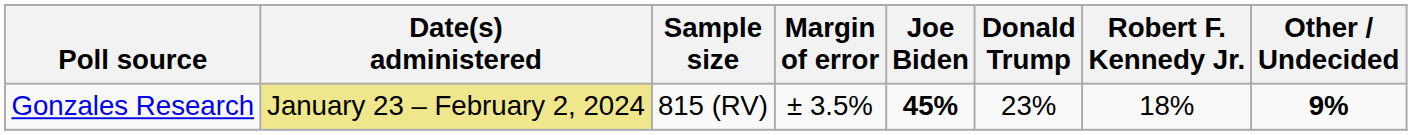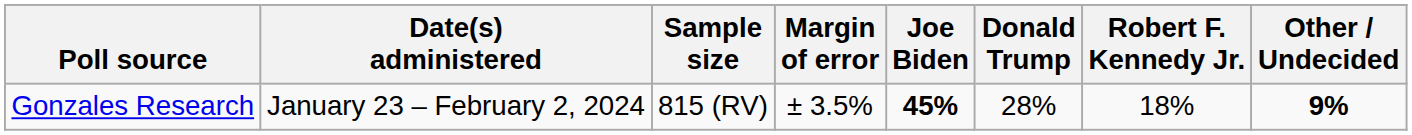(456, 105) khaki background -> (456, 105) no background
(1029, 105) 23% -> (1029, 105) 28%
